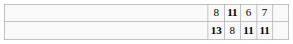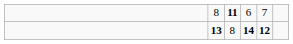(248, 30) 11 -> (248, 30) 14
(265, 30) 11 -> (265, 30) 12
